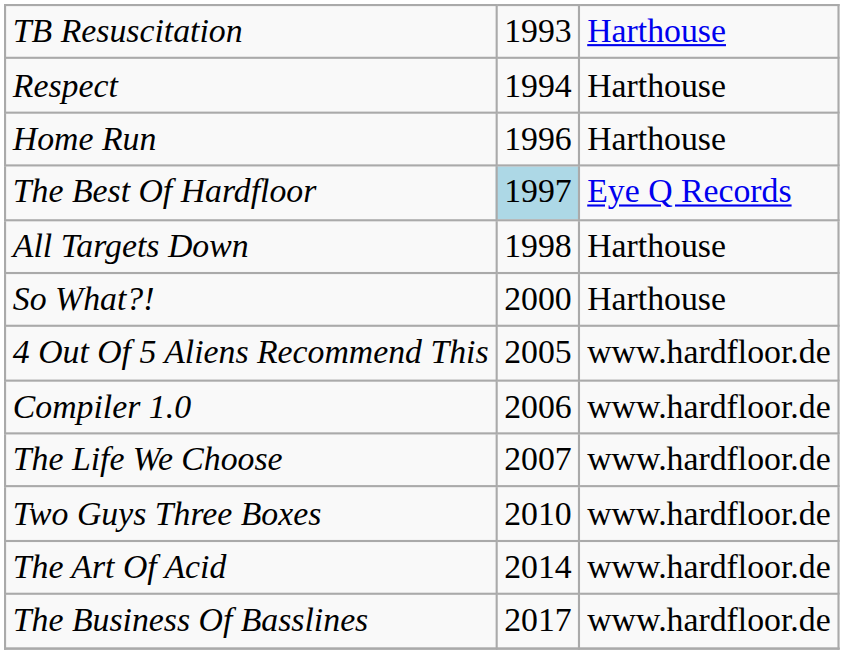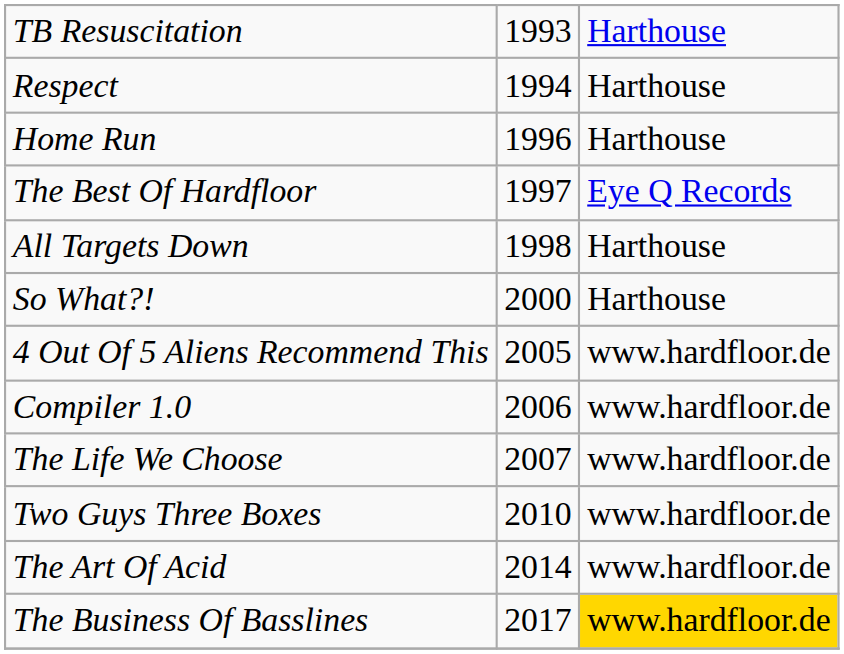(538, 191) lightblue background -> (538, 191) no background
(709, 620) no background -> (709, 620) gold background
